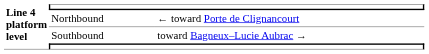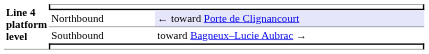(228, 18) no background -> (228, 18) lavender background
